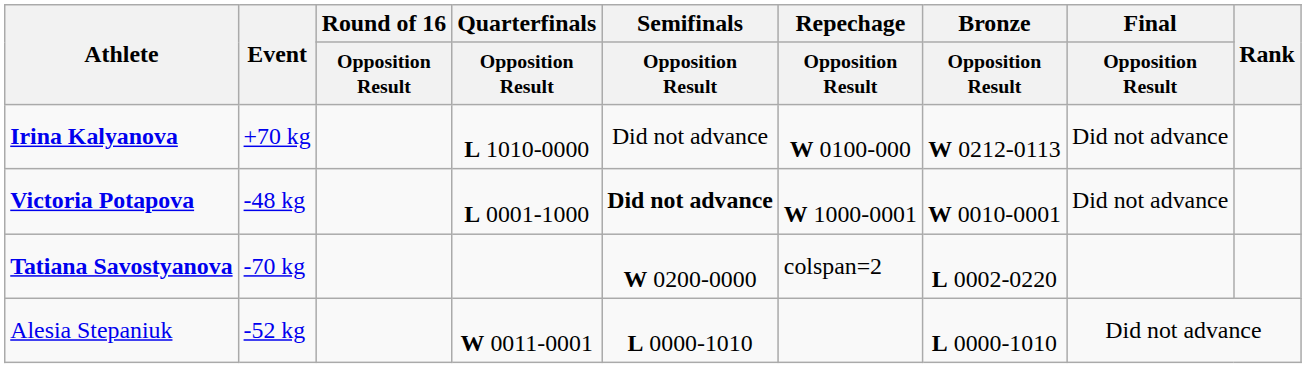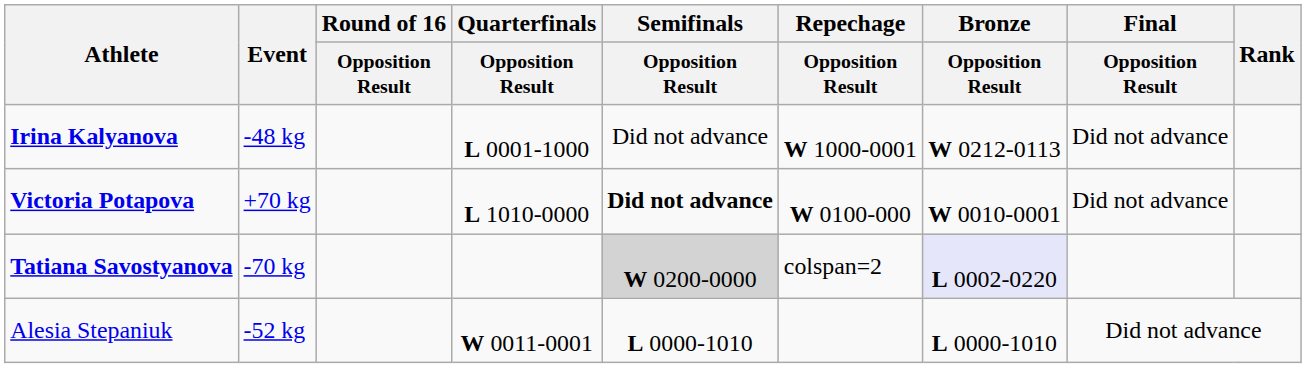(277, 136) +70 kg -> (274, 136) -48 kg
(527, 149) L 1010-0000 -> (527, 149) L 0001-1000
(850, 149) W 0100-000 -> (850, 149) W 1000-0001
(274, 200) -48 kg -> (277, 200) +70 kg
(527, 214) L 0001-1000 -> (527, 214) L 1010-0000
(850, 214) W 1000-0001 -> (850, 214) W 0100-000
(690, 278) no background -> (690, 278) lightgrey background
(994, 278) no background -> (994, 278) lavender background
